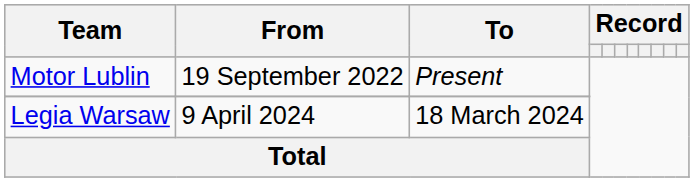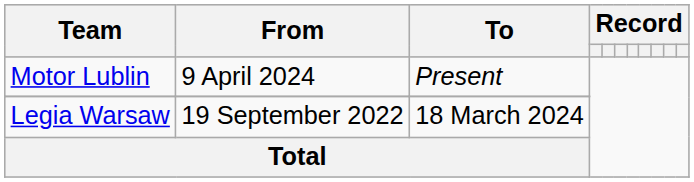(293, 76) 19 September 2022 -> (248, 76) 9 April 2024
(248, 116) 9 April 2024 -> (293, 116) 19 September 2022
